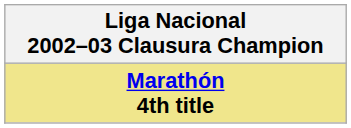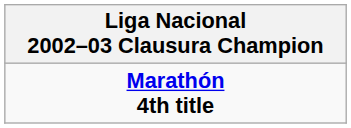(175, 92) khaki background -> (175, 92) no background
